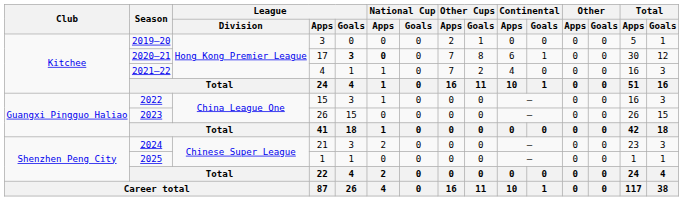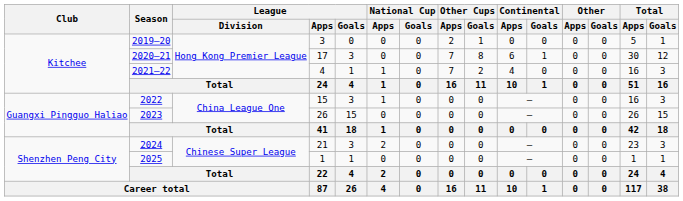(351, 56) bold -> (351, 56) normal
(383, 56) bold -> (383, 56) normal
